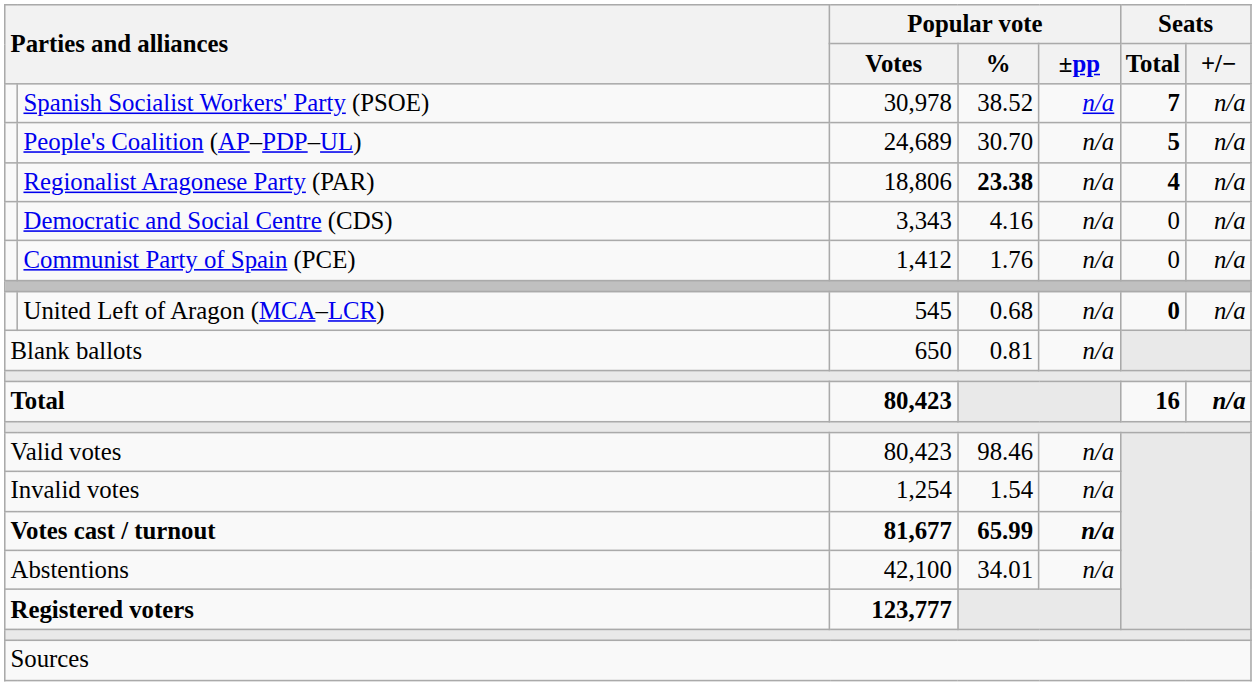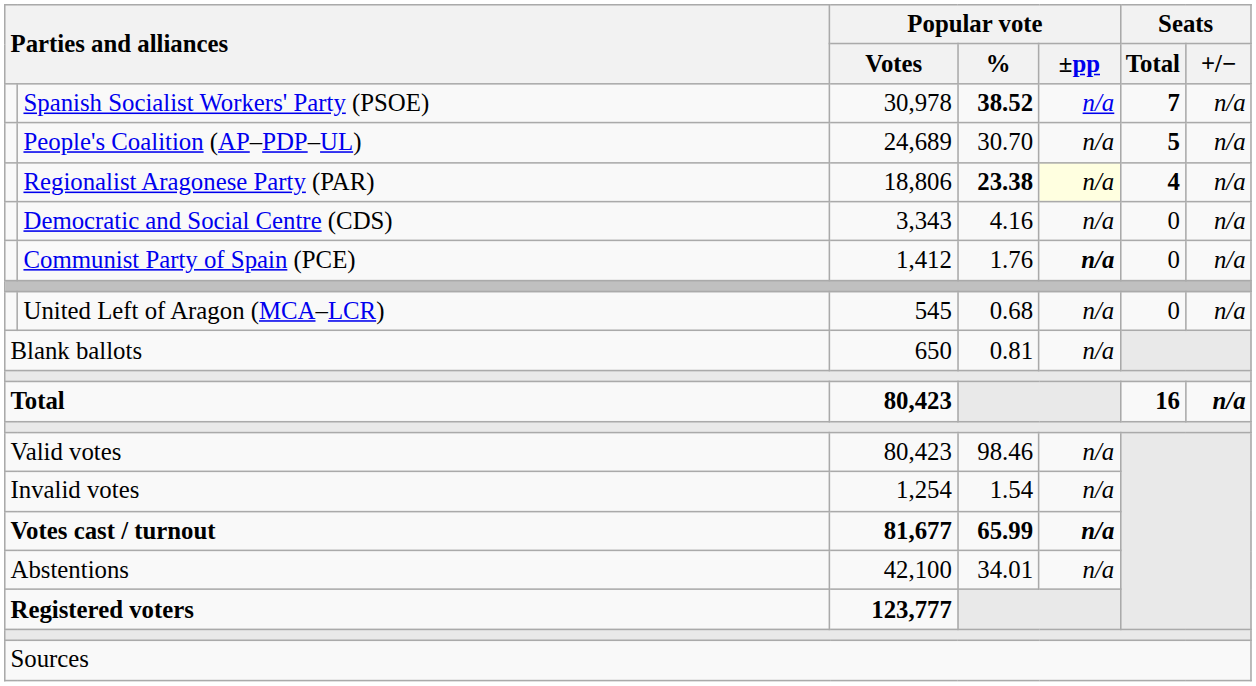(1005, 102) normal -> (1005, 102) bold
(1098, 181) no background -> (1098, 181) lightyellow background
(1098, 260) normal -> (1098, 260) bold
(1174, 310) bold -> (1174, 310) normal
